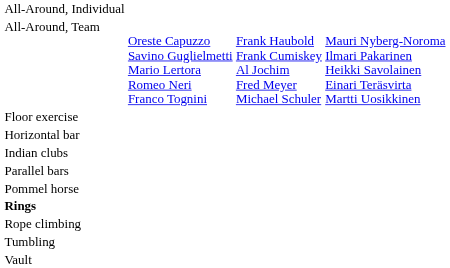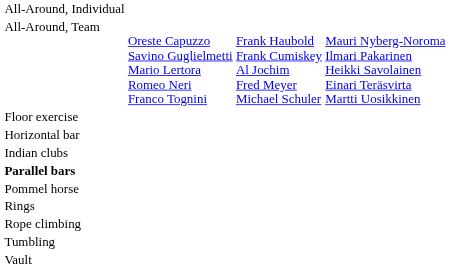(37, 170) normal -> (40, 170) bold
(20, 206) bold -> (20, 206) normal
